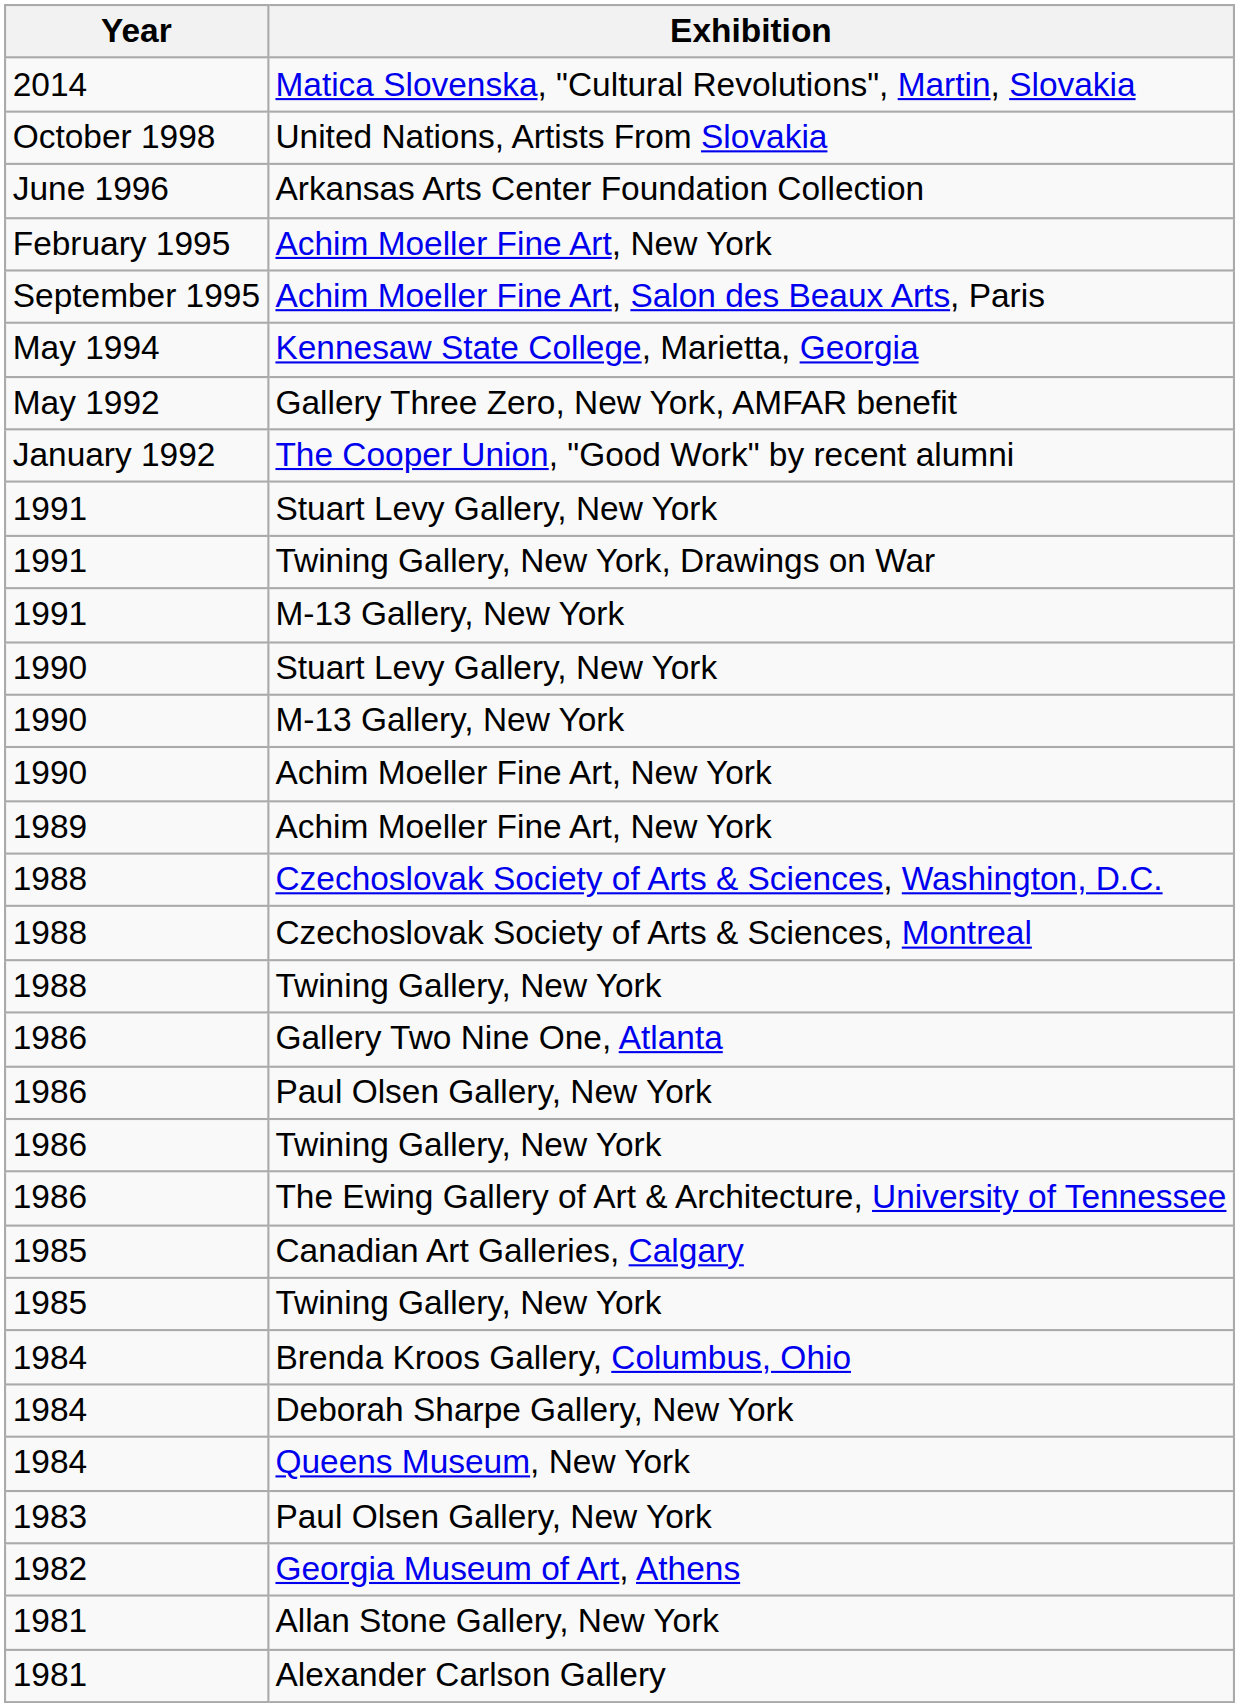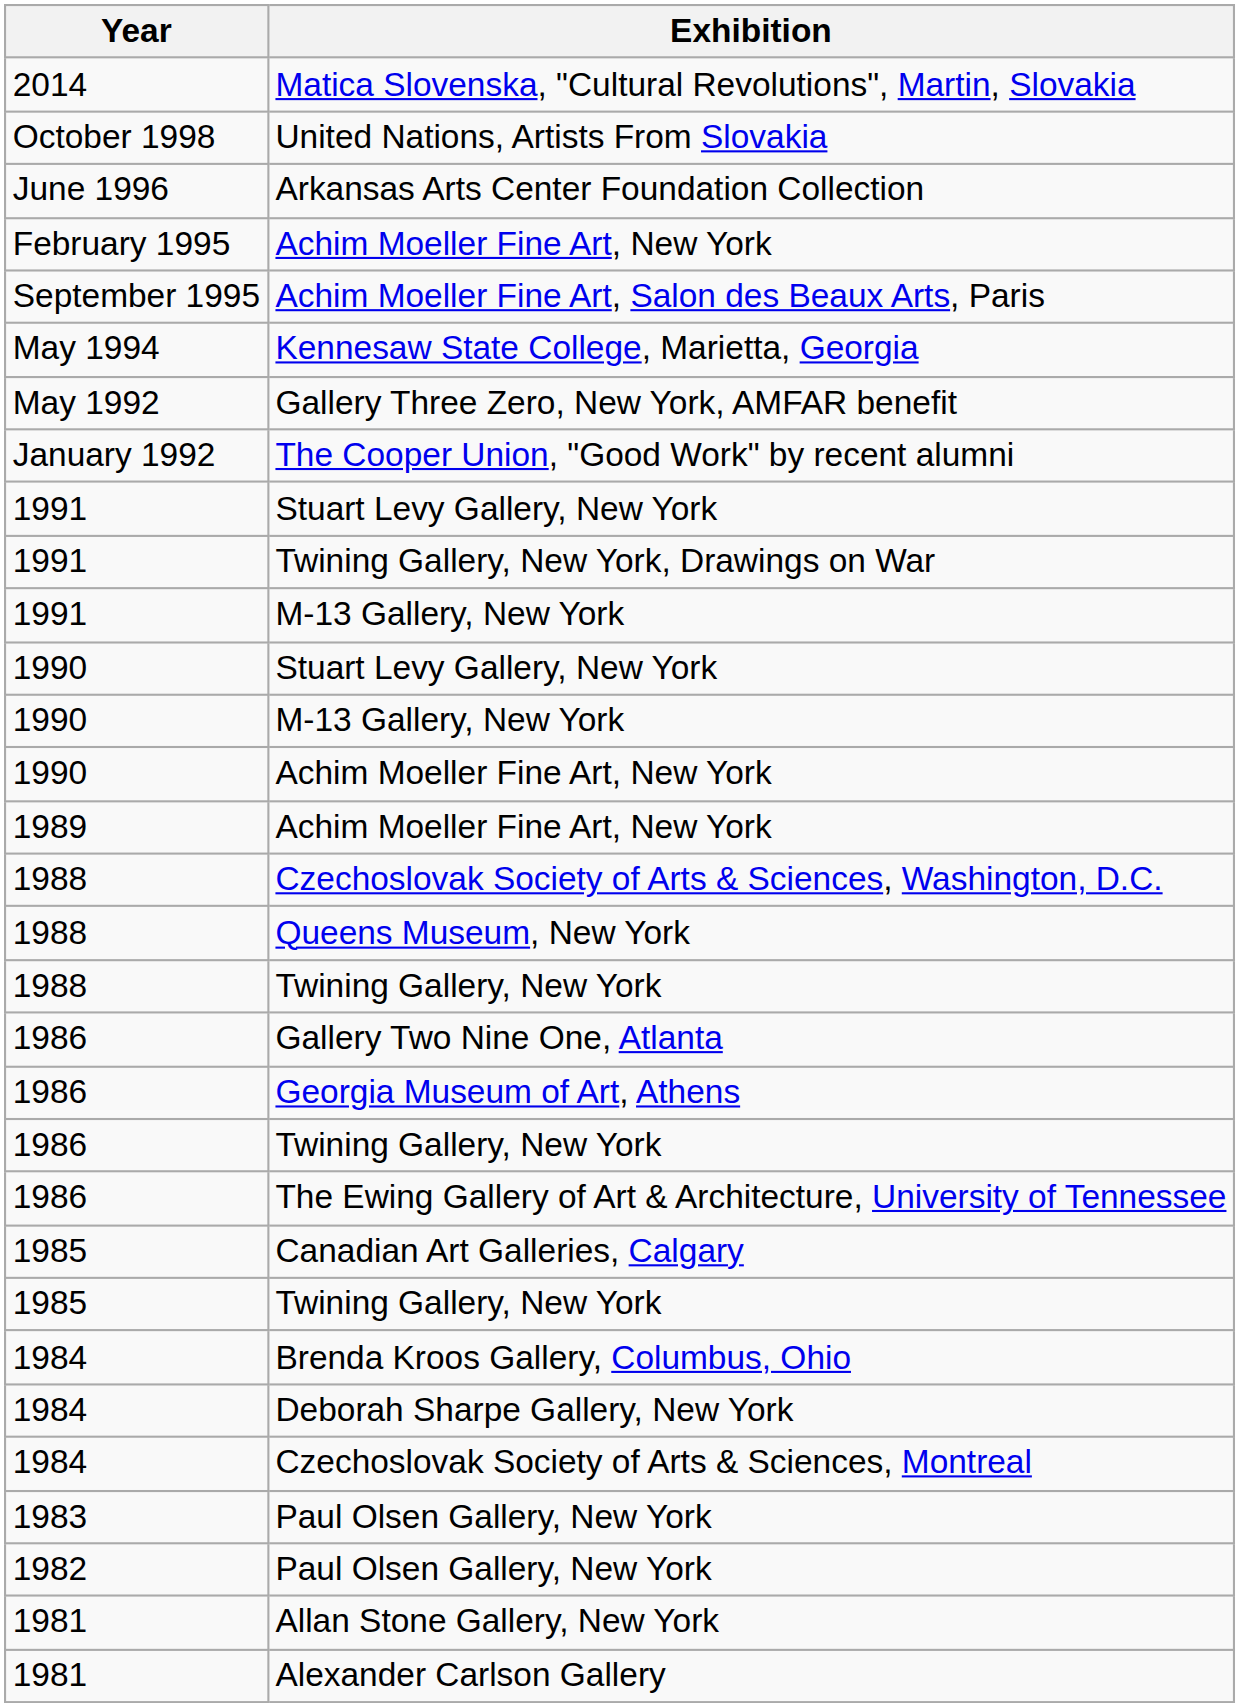(654, 932) Czechoslovak Society of Arts & Sciences, Montreal -> (483, 932) Queens Museum, New York
(494, 1091) Paul Olsen Gallery, New York -> (508, 1091) Georgia Museum of Art, Athens
(483, 1462) Queens Museum, New York -> (654, 1462) Czechoslovak Society of Arts & Sciences, Montreal
(508, 1568) Georgia Museum of Art, Athens -> (494, 1568) Paul Olsen Gallery, New York
